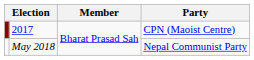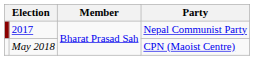(189, 30) CPN (Maoist Centre) -> (195, 30) Nepal Communist Party
(195, 47) Nepal Communist Party -> (189, 47) CPN (Maoist Centre)
